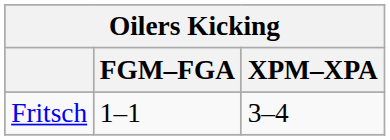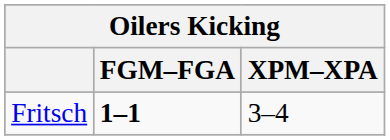(120, 112) normal -> (120, 112) bold
